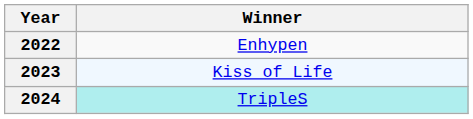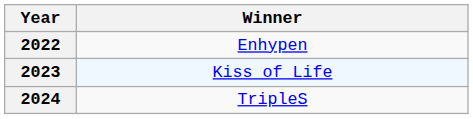(273, 100) paleturquoise background -> (273, 100) no background
